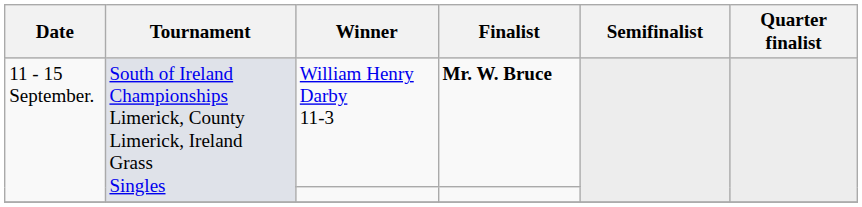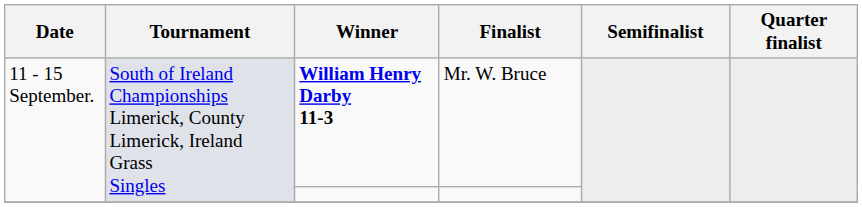(357, 96) normal -> (360, 96) bold
(497, 73) bold -> (495, 73) normal
